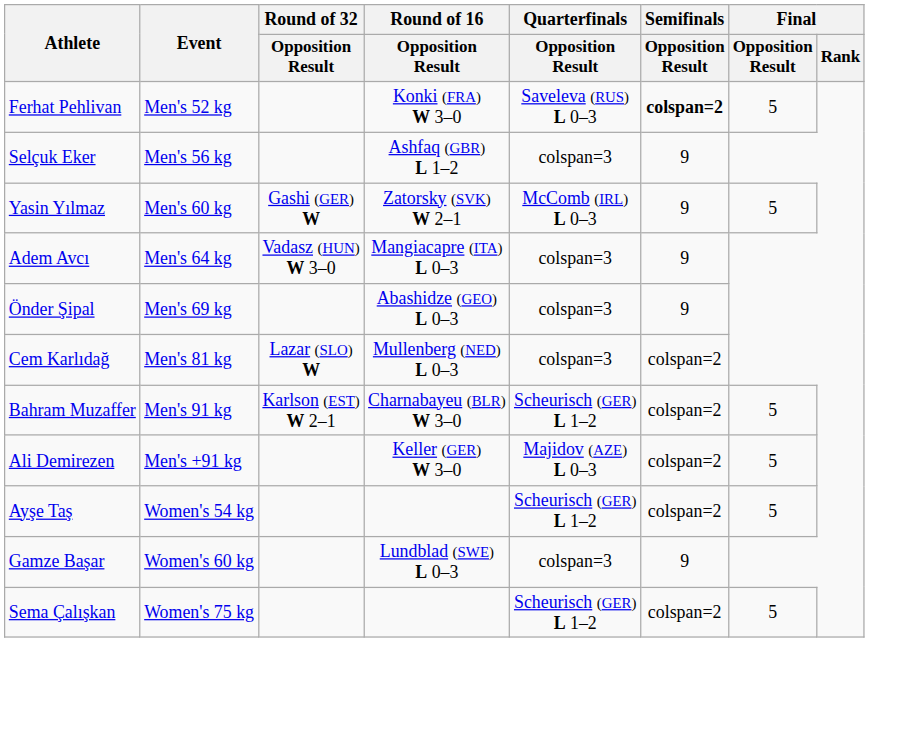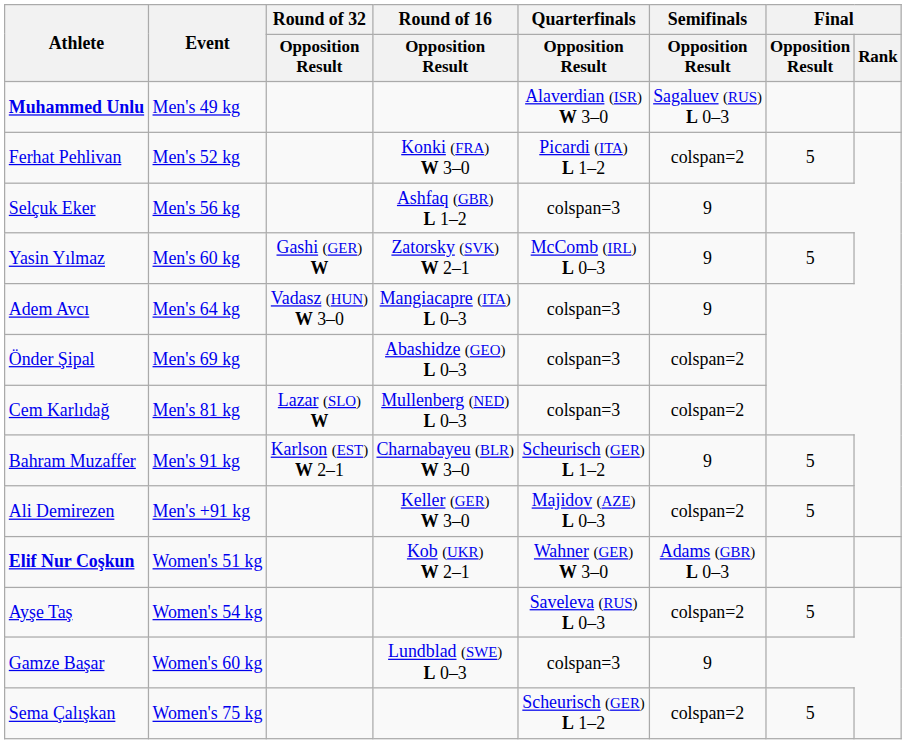+ row: (76, 107)
(575, 107) Saveleva (RUS) L 0–3 -> (584, 157) Picardi (ITA) L 1–2
(685, 107) bold -> (708, 157) normal
(685, 309) 9 -> (708, 359) colspan=2
(685, 410) colspan=2 -> (708, 461) 9
+ row: (72, 562)
(575, 511) Scheurisch (GER) L 1–2 -> (584, 612) Saveleva (RUS) L 0–3
